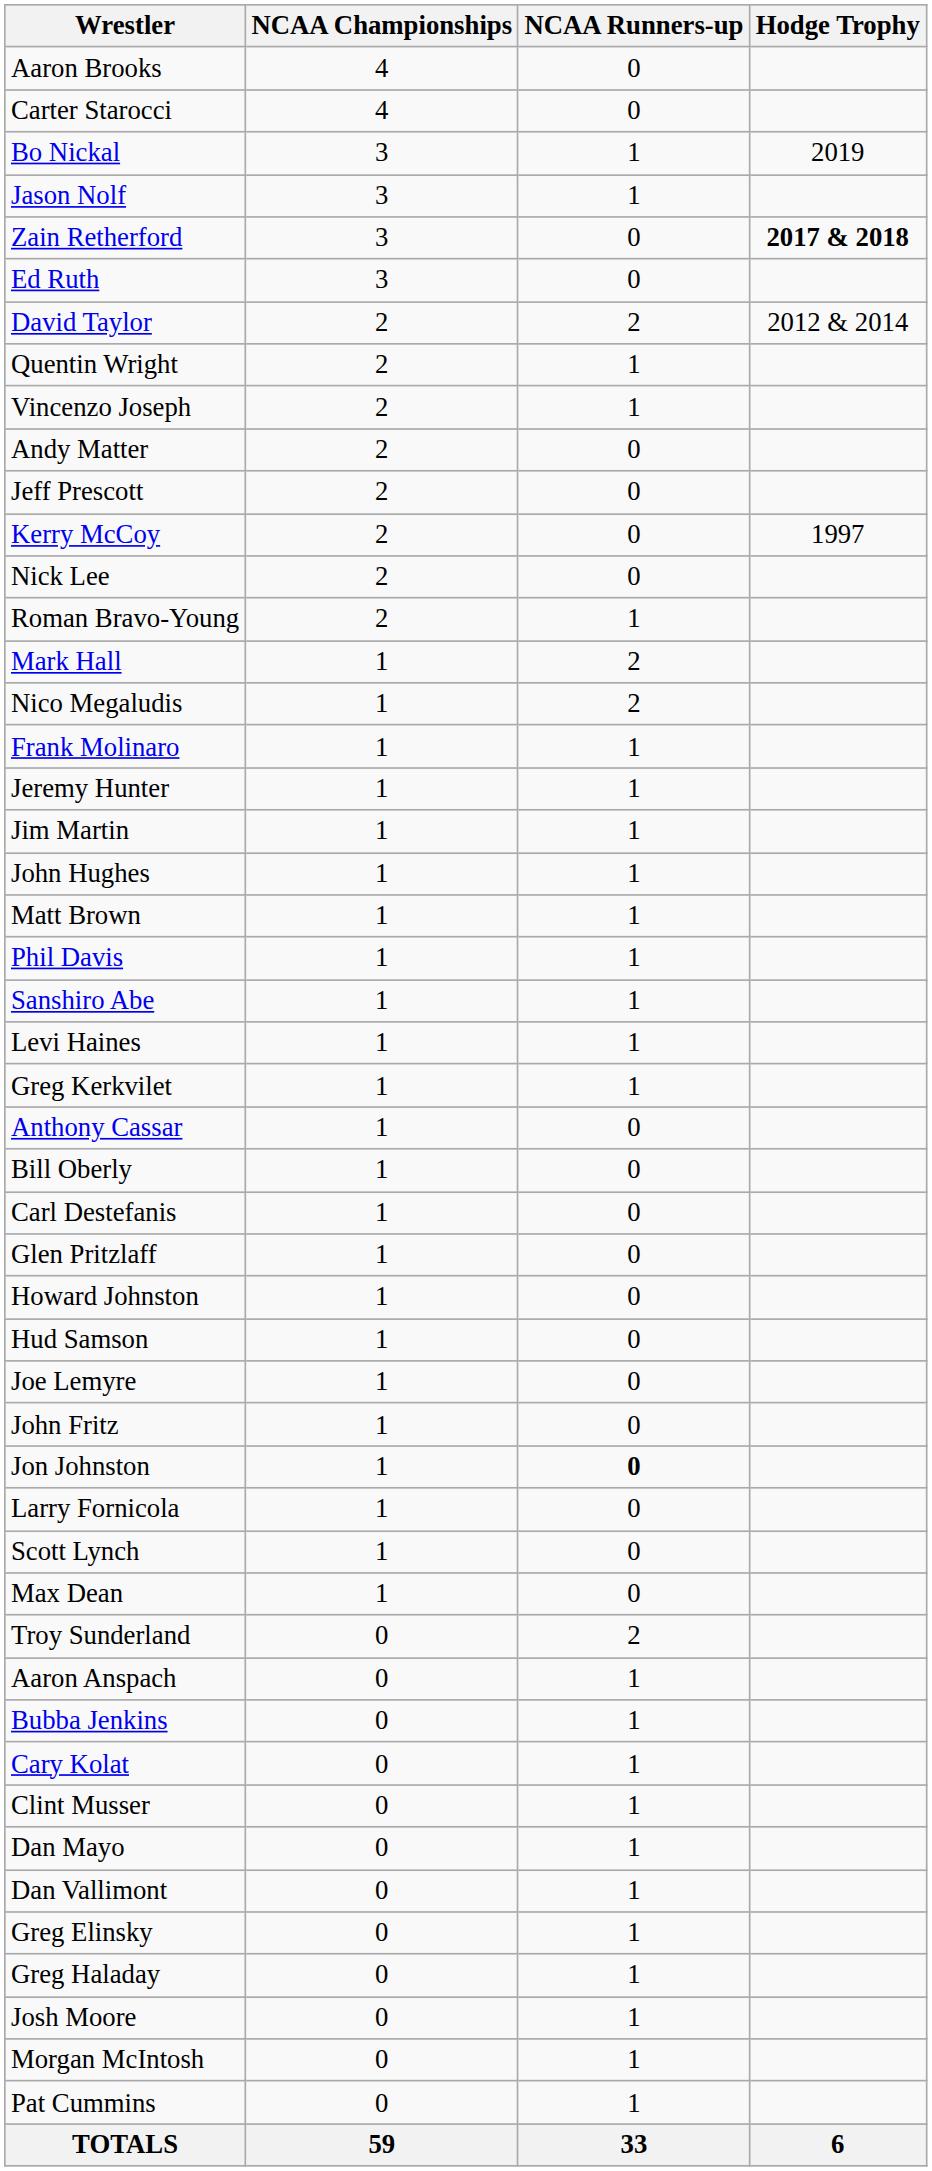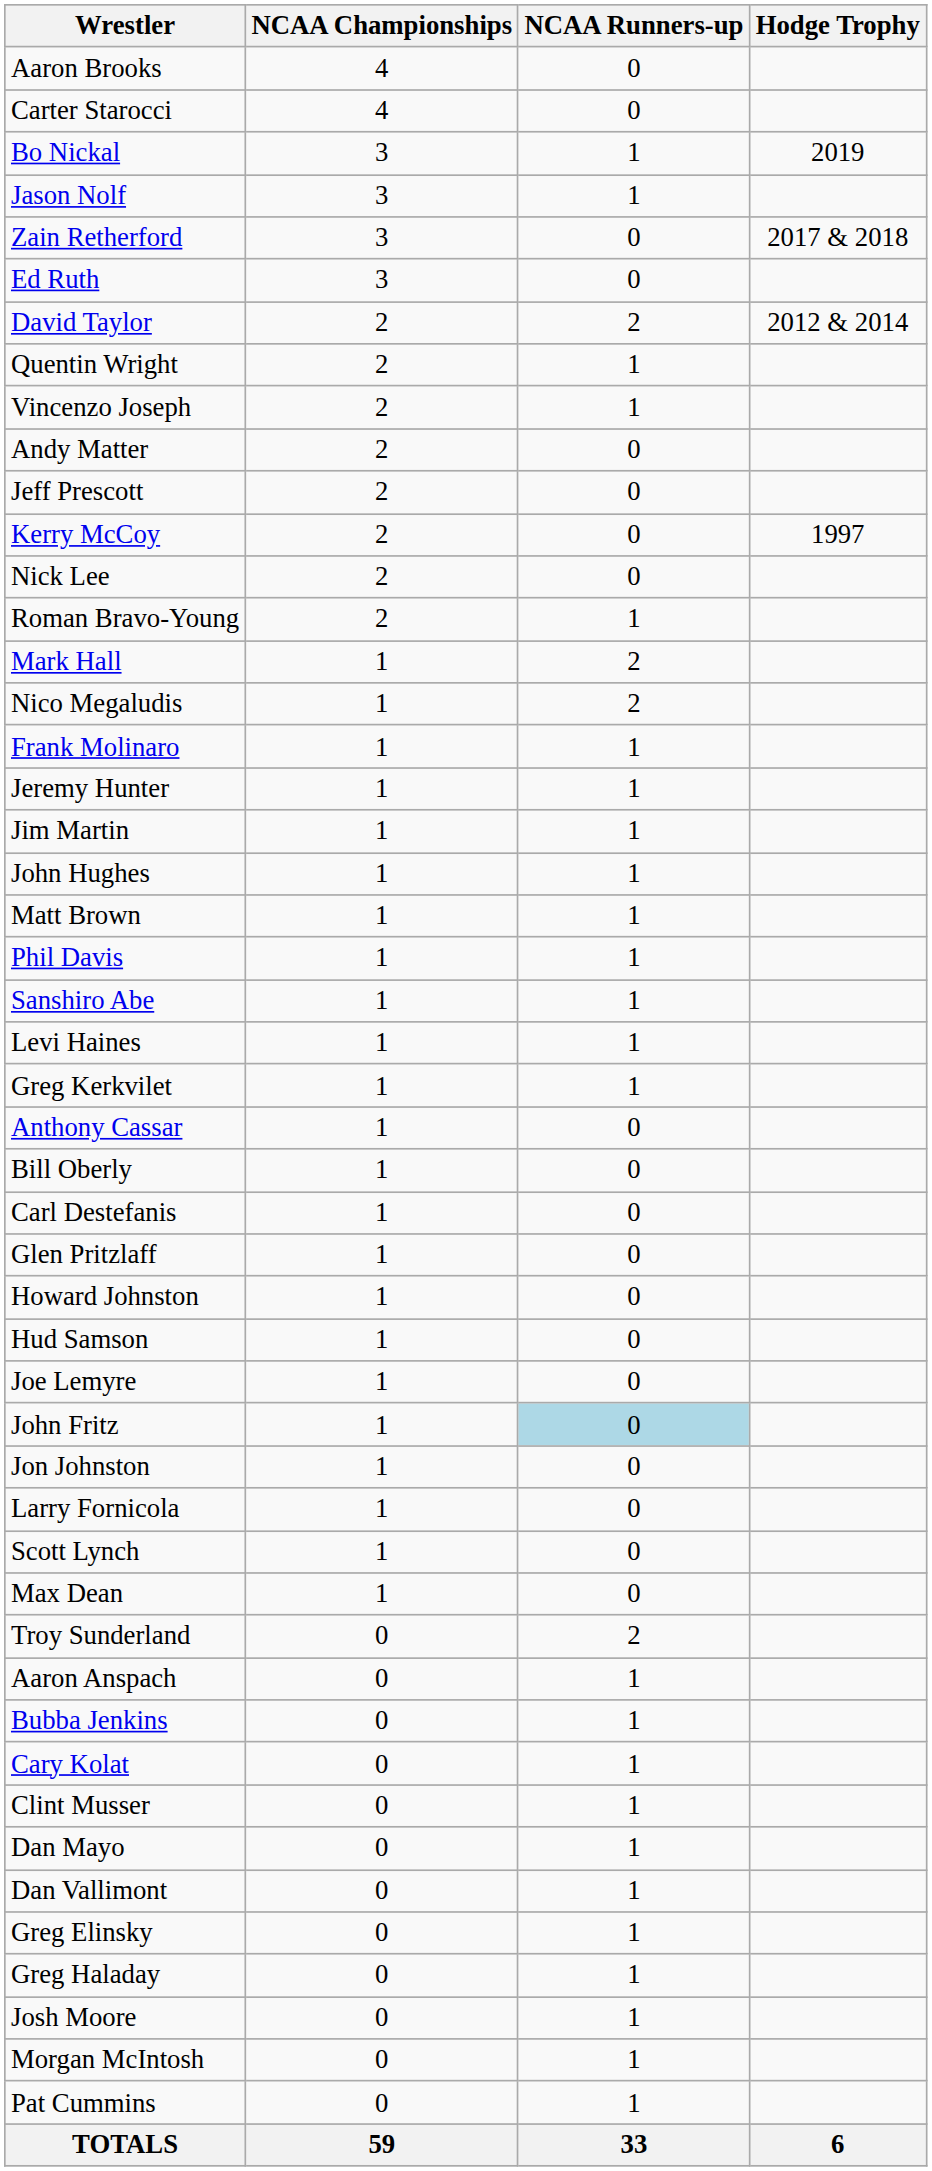(838, 237) bold -> (838, 237) normal
(634, 1424) no background -> (634, 1424) lightblue background
(634, 1466) bold -> (634, 1466) normal
